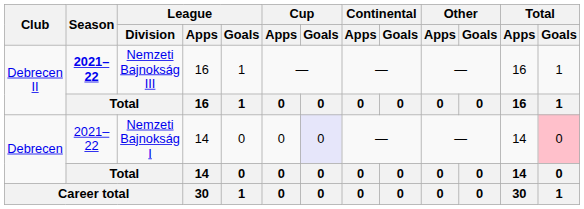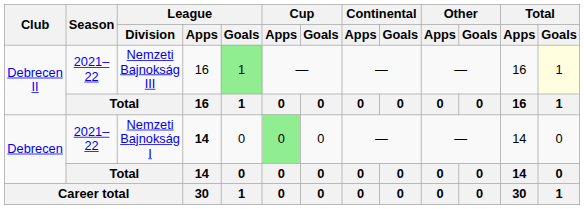(92, 69) bold -> (92, 69) normal
(242, 69) no background -> (242, 69) lightgreen background
(559, 69) no background -> (559, 69) lightyellow background
(202, 139) normal -> (202, 139) bold
(281, 139) no background -> (281, 139) lightgreen background
(321, 139) lavender background -> (321, 139) no background
(559, 139) pink background -> (559, 139) no background
